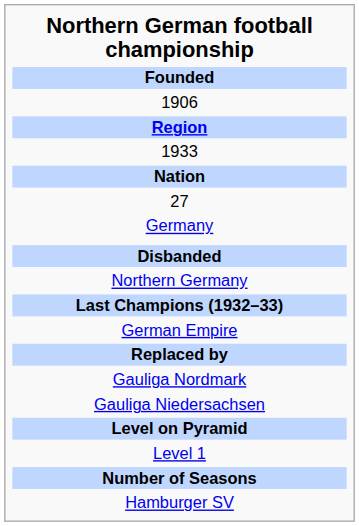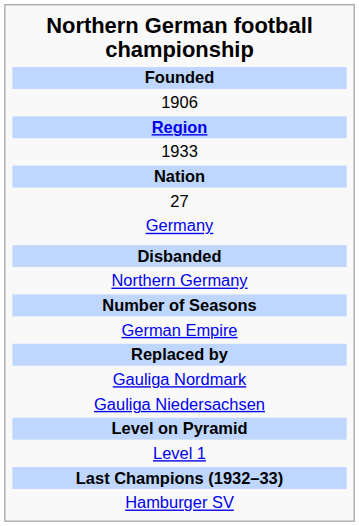(180, 306) Last Champions (1932–33) -> (180, 306) Number of Seasons
(180, 478) Number of Seasons -> (180, 478) Last Champions (1932–33)
